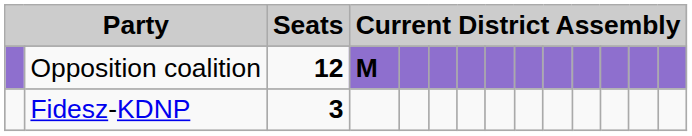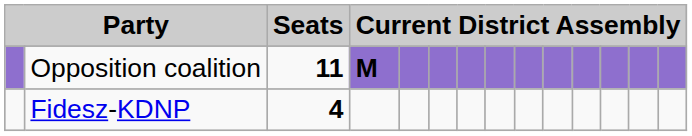(329, 67) 12 -> (330, 67) 11
(336, 109) 3 -> (336, 109) 4
